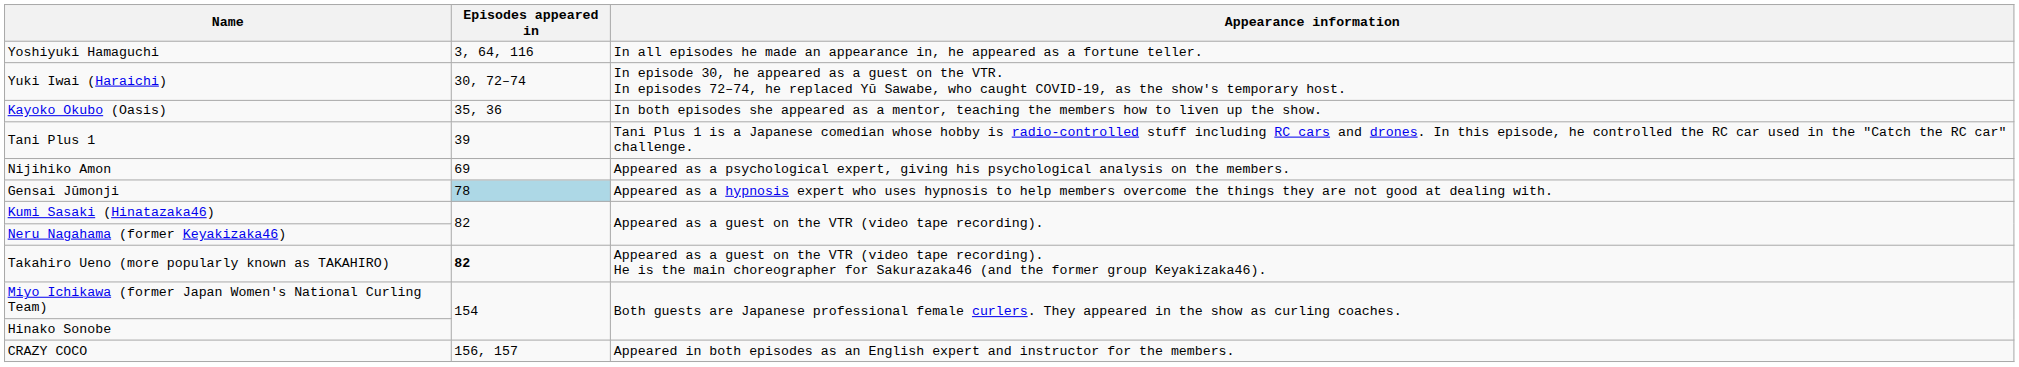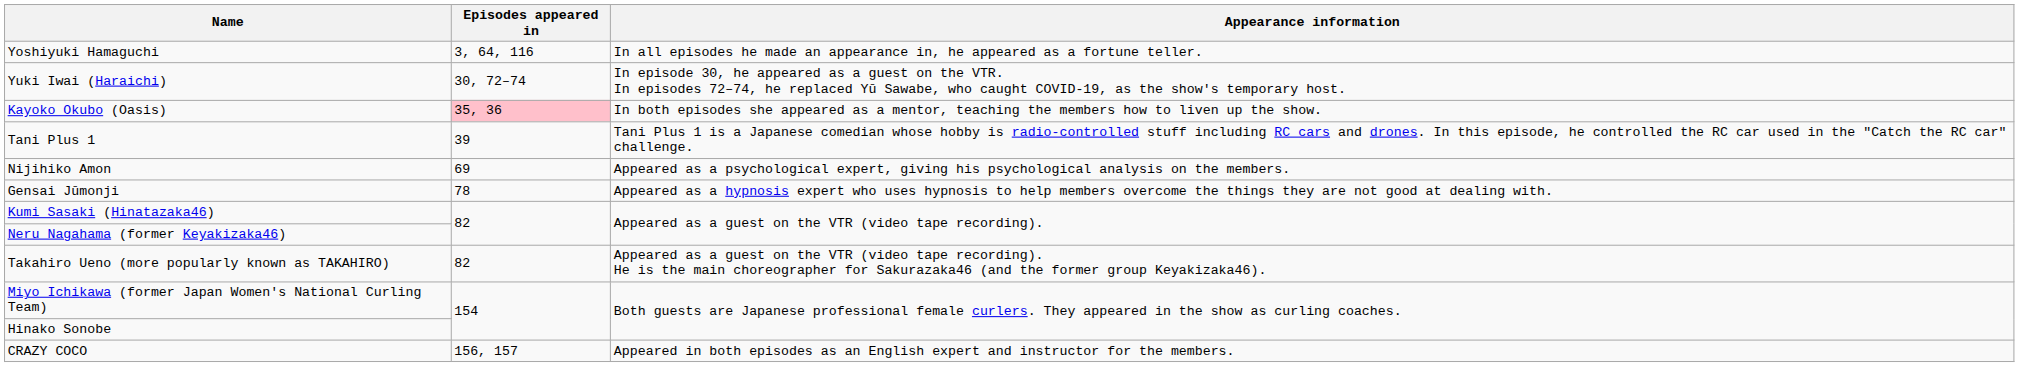(478, 111) no background -> (478, 111) pink background
(462, 191) lightblue background -> (462, 191) no background
(462, 263) bold -> (462, 263) normal
